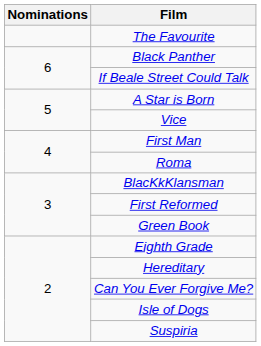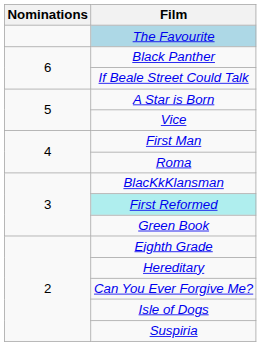(174, 36) no background -> (174, 36) lightblue background
(174, 204) no background -> (174, 204) paleturquoise background
